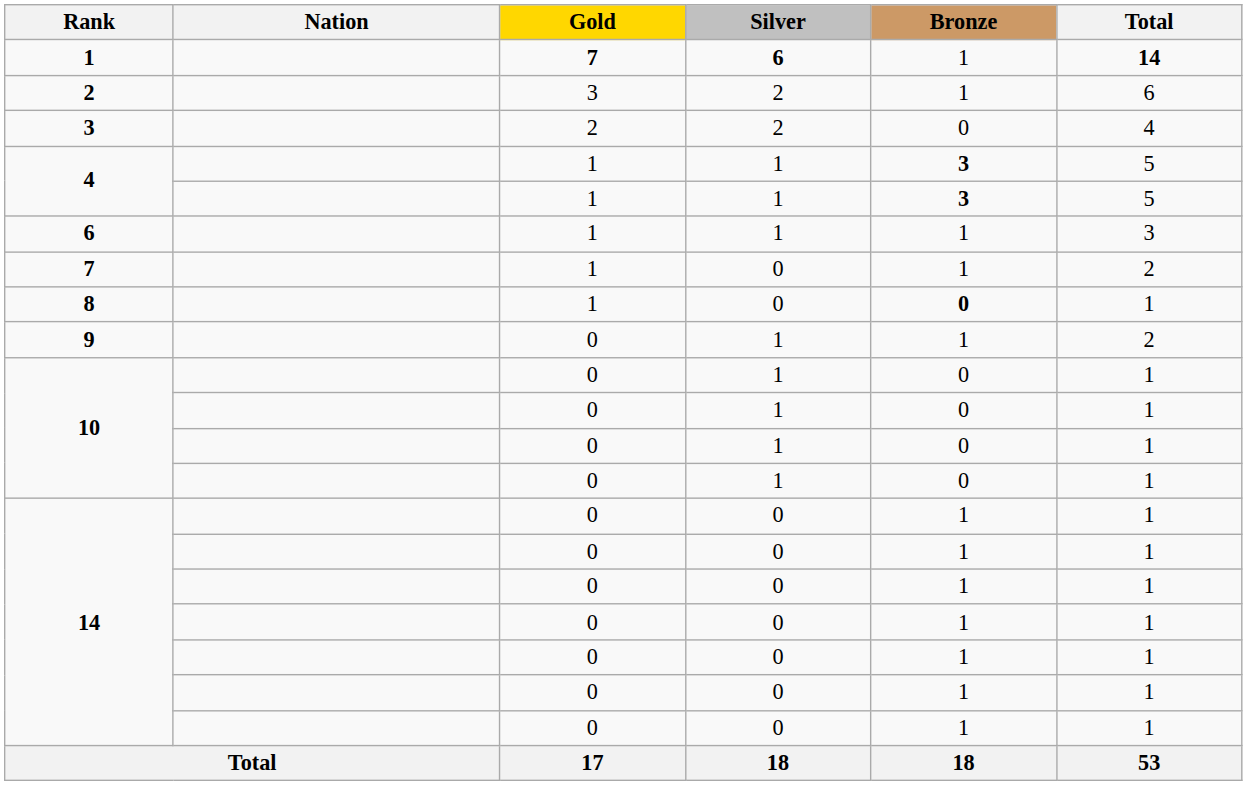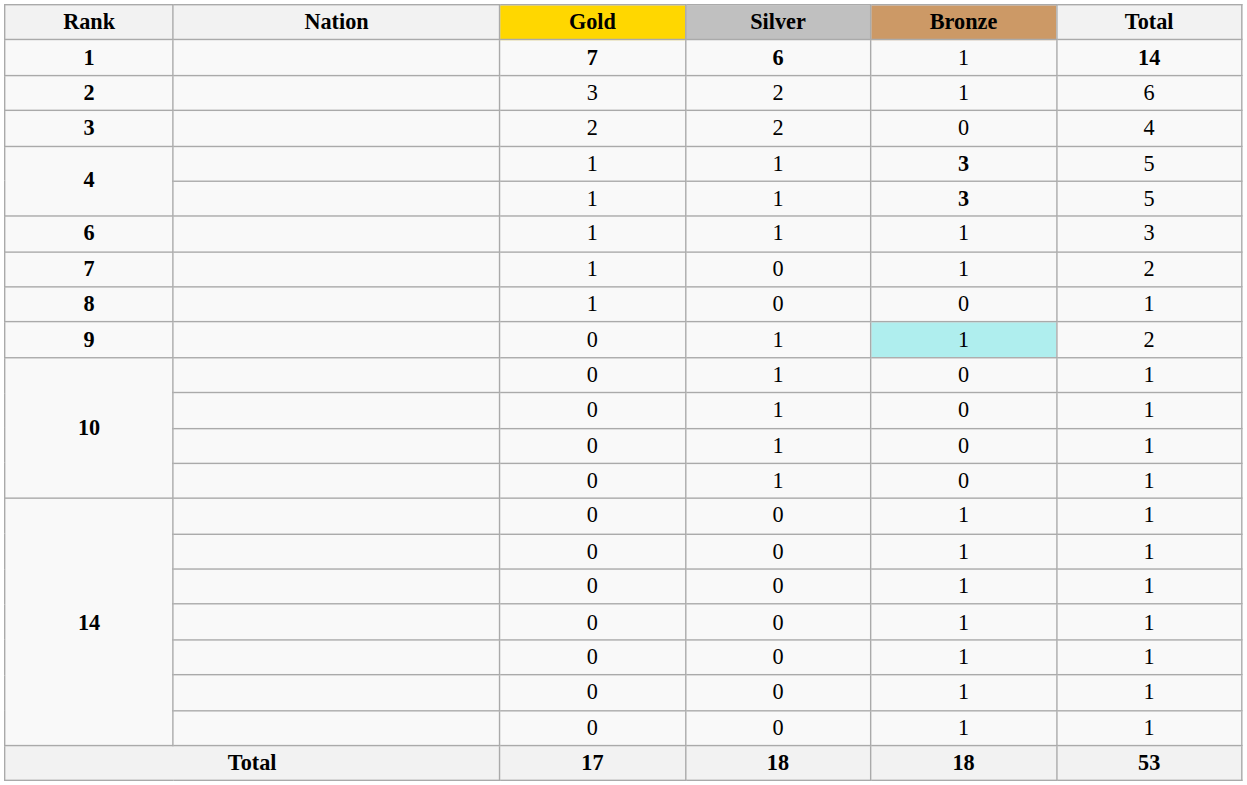(964, 304) bold -> (964, 304) normal
(964, 339) no background -> (964, 339) paleturquoise background
